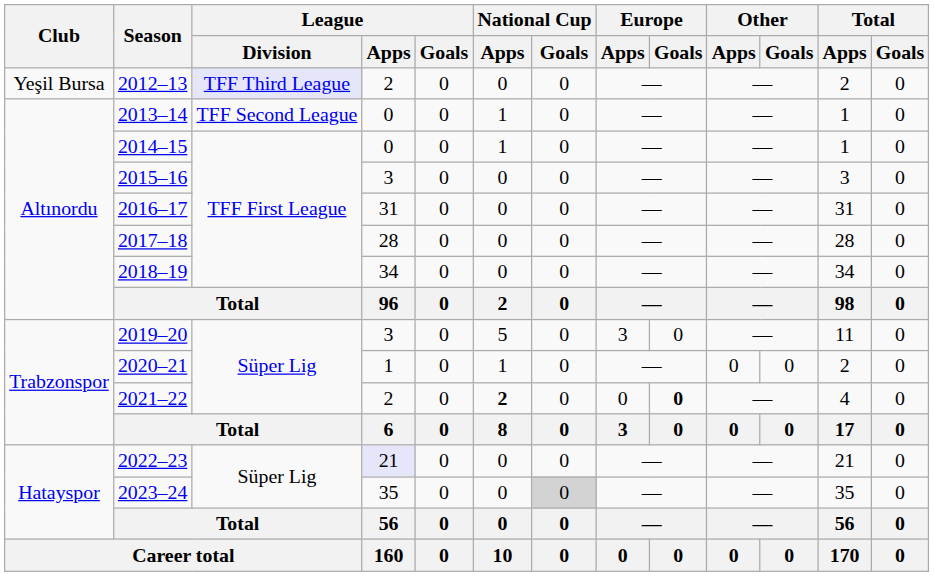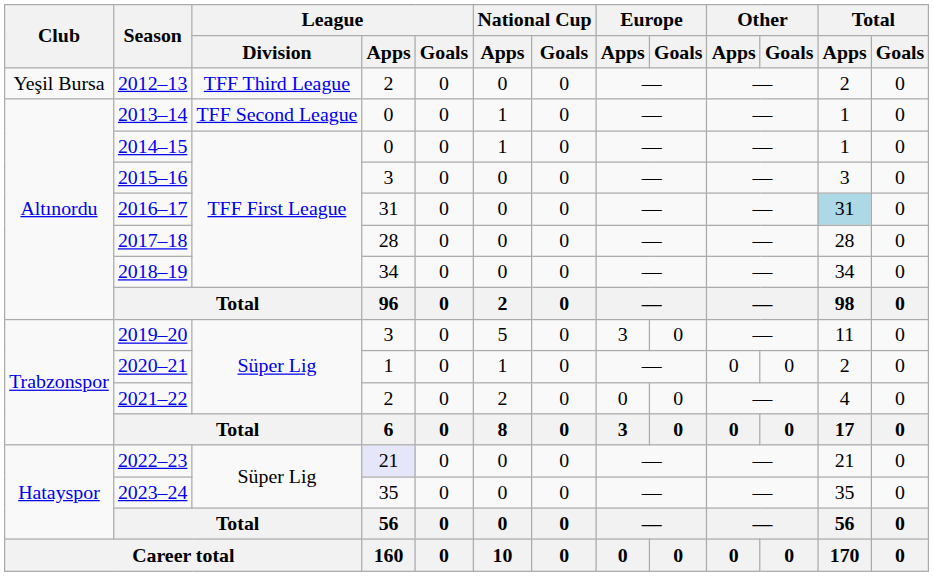(277, 83) lavender background -> (277, 83) no background
(845, 209) no background -> (845, 209) lightblue background
(502, 397) bold -> (502, 397) normal
(678, 397) bold -> (678, 397) normal
(564, 492) lightgrey background -> (564, 492) no background
